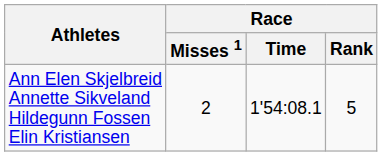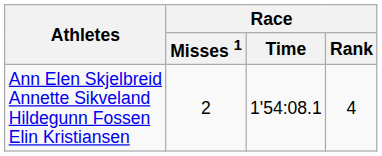(351, 108) 5 -> (351, 108) 4
